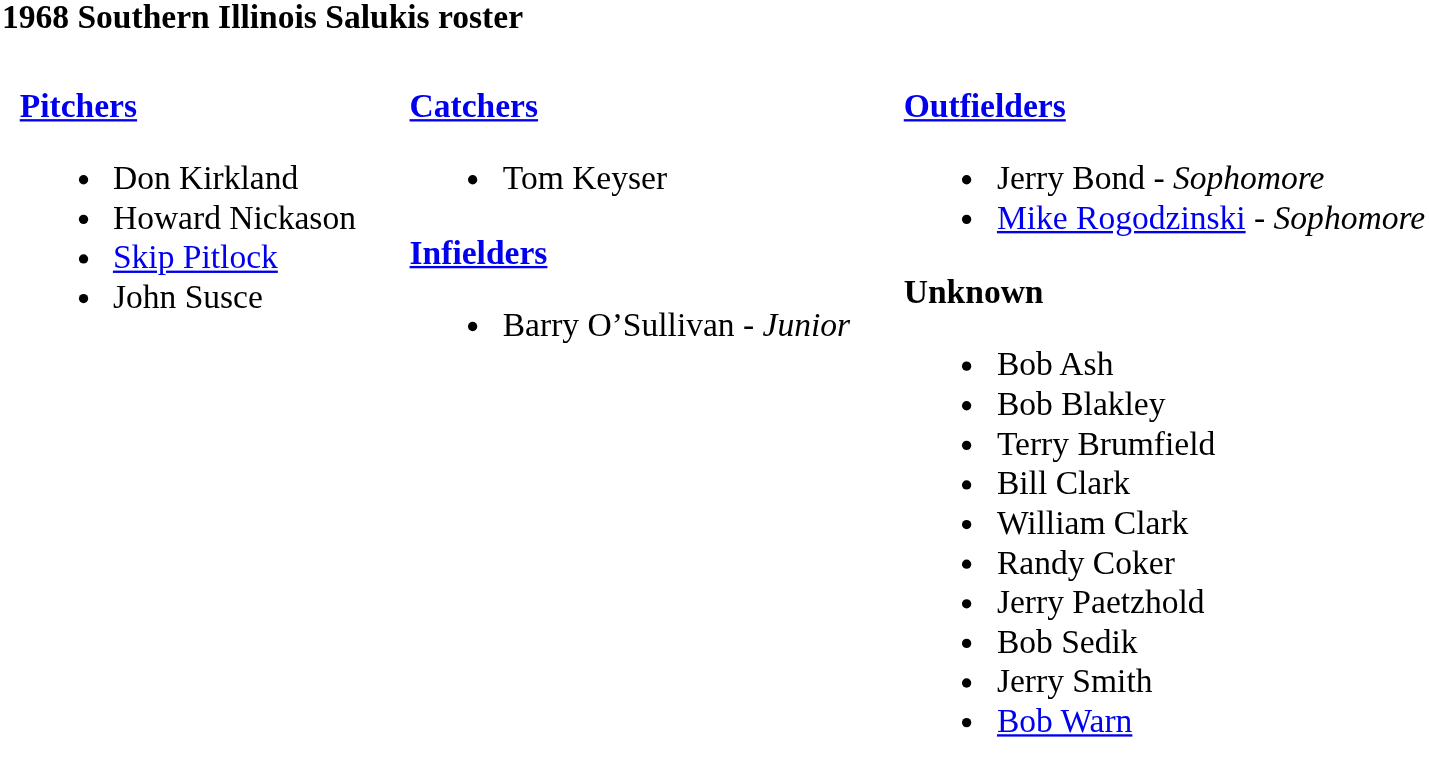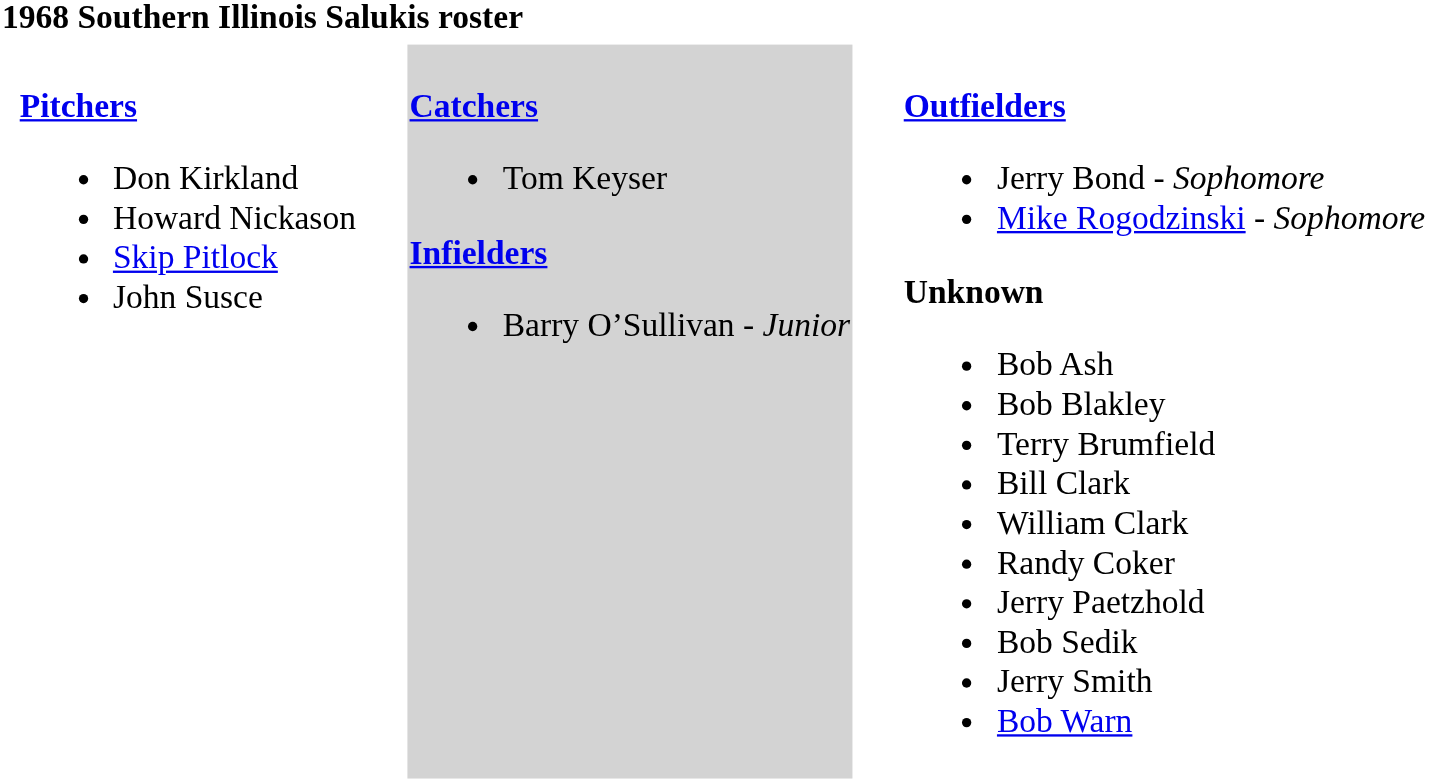(630, 216) no background -> (630, 216) lightgrey background
